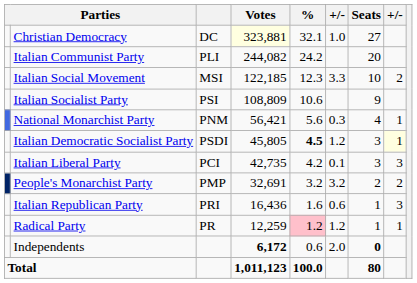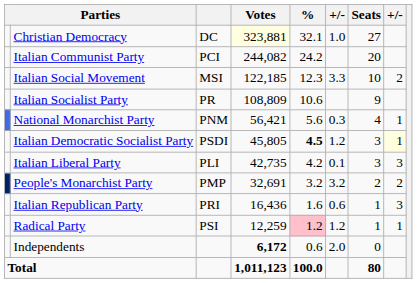(209, 57) PLI -> (210, 57) PCI
(209, 99) PSI -> (207, 99) PR
(210, 162) PCI -> (209, 162) PLI
(207, 225) PR -> (209, 225) PSI
(378, 246) bold -> (378, 246) normal
